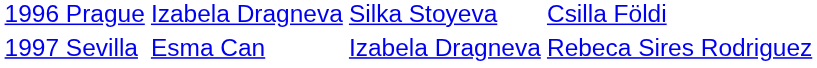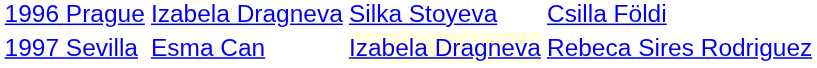(445, 47) no background -> (445, 47) lightyellow background
